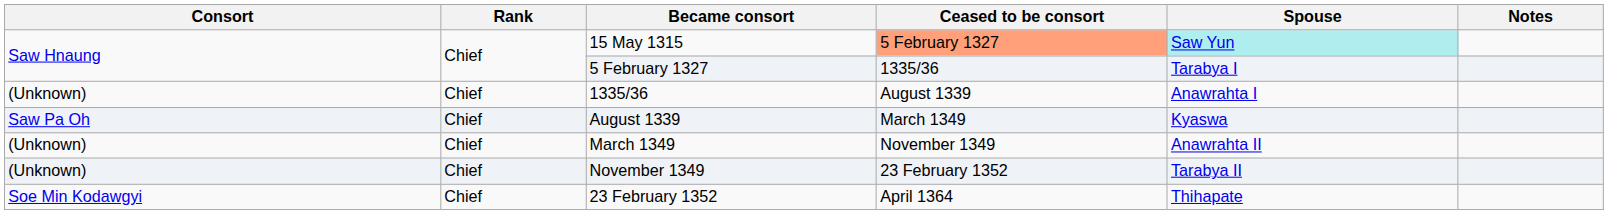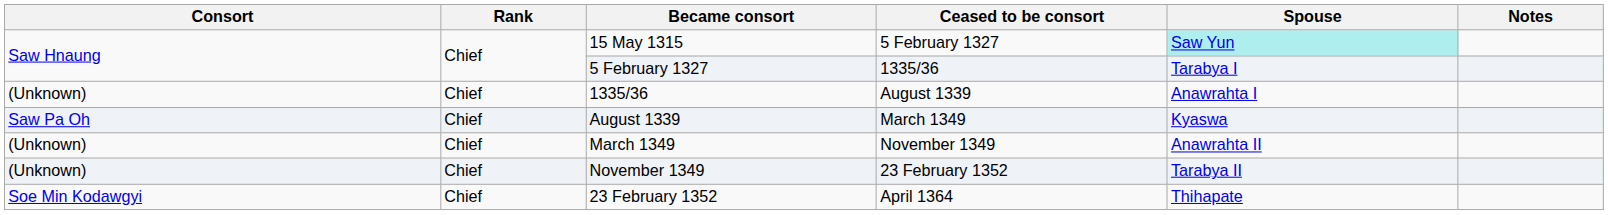(940, 42) lightsalmon background -> (940, 42) no background
